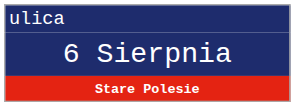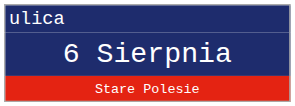(147, 89) bold -> (147, 89) normal
